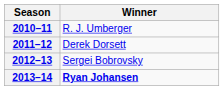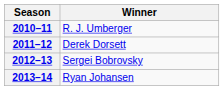(100, 77) bold -> (98, 77) normal
